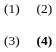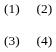(44, 40) bold -> (44, 40) normal
